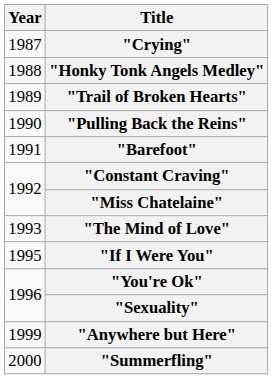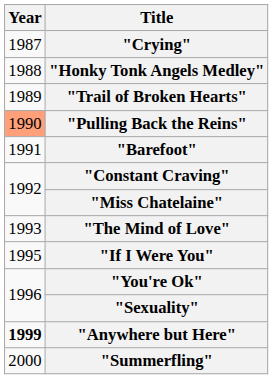(25, 123) no background -> (25, 123) lightsalmon background
(25, 334) normal -> (25, 334) bold
